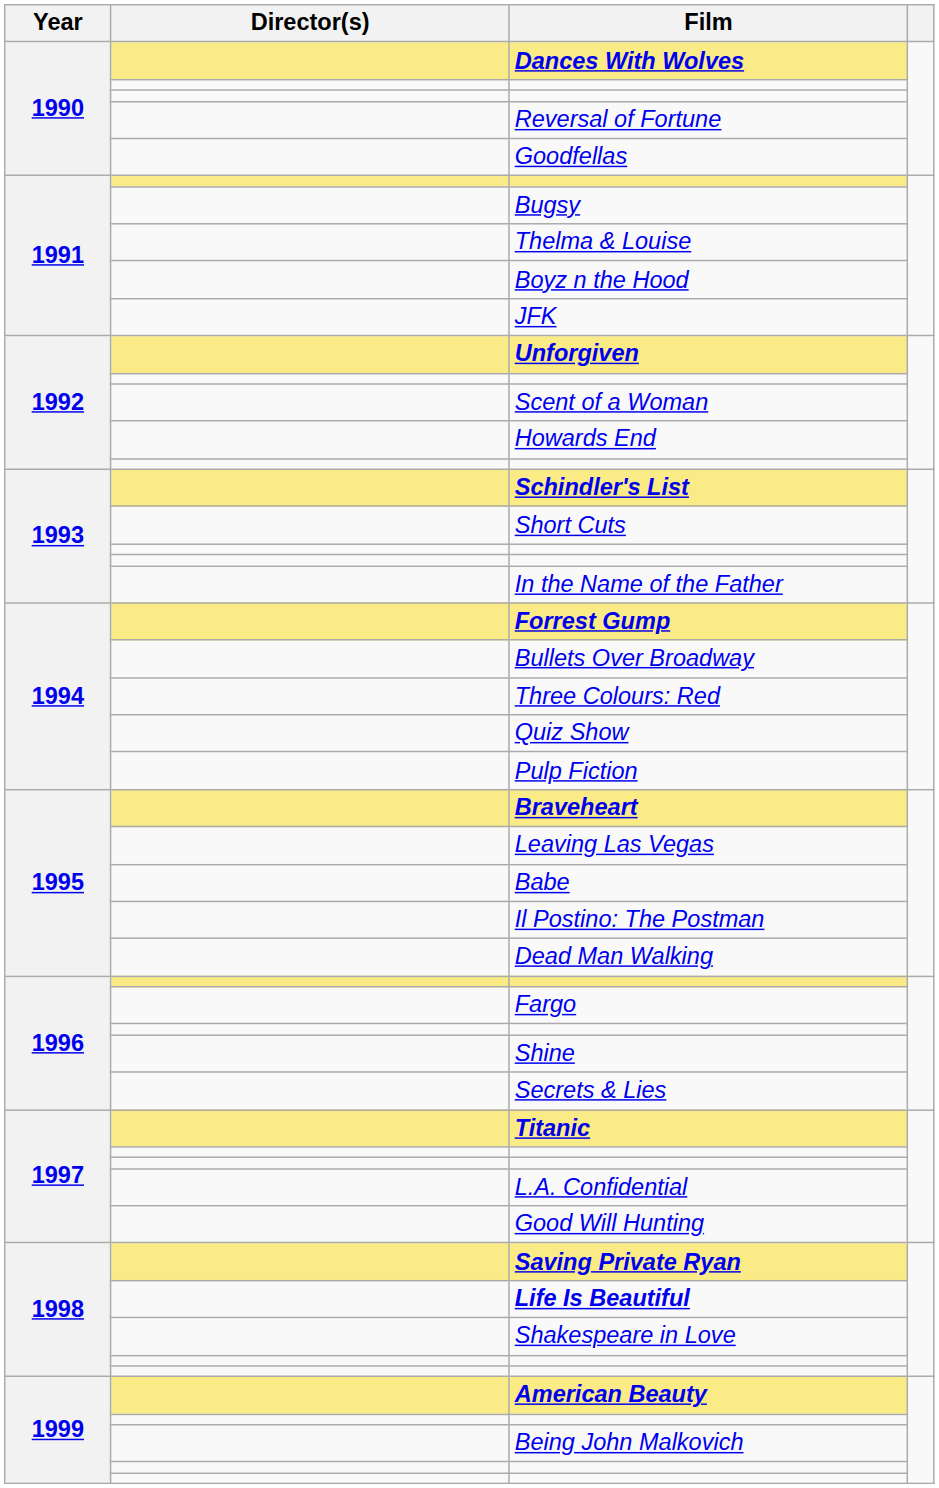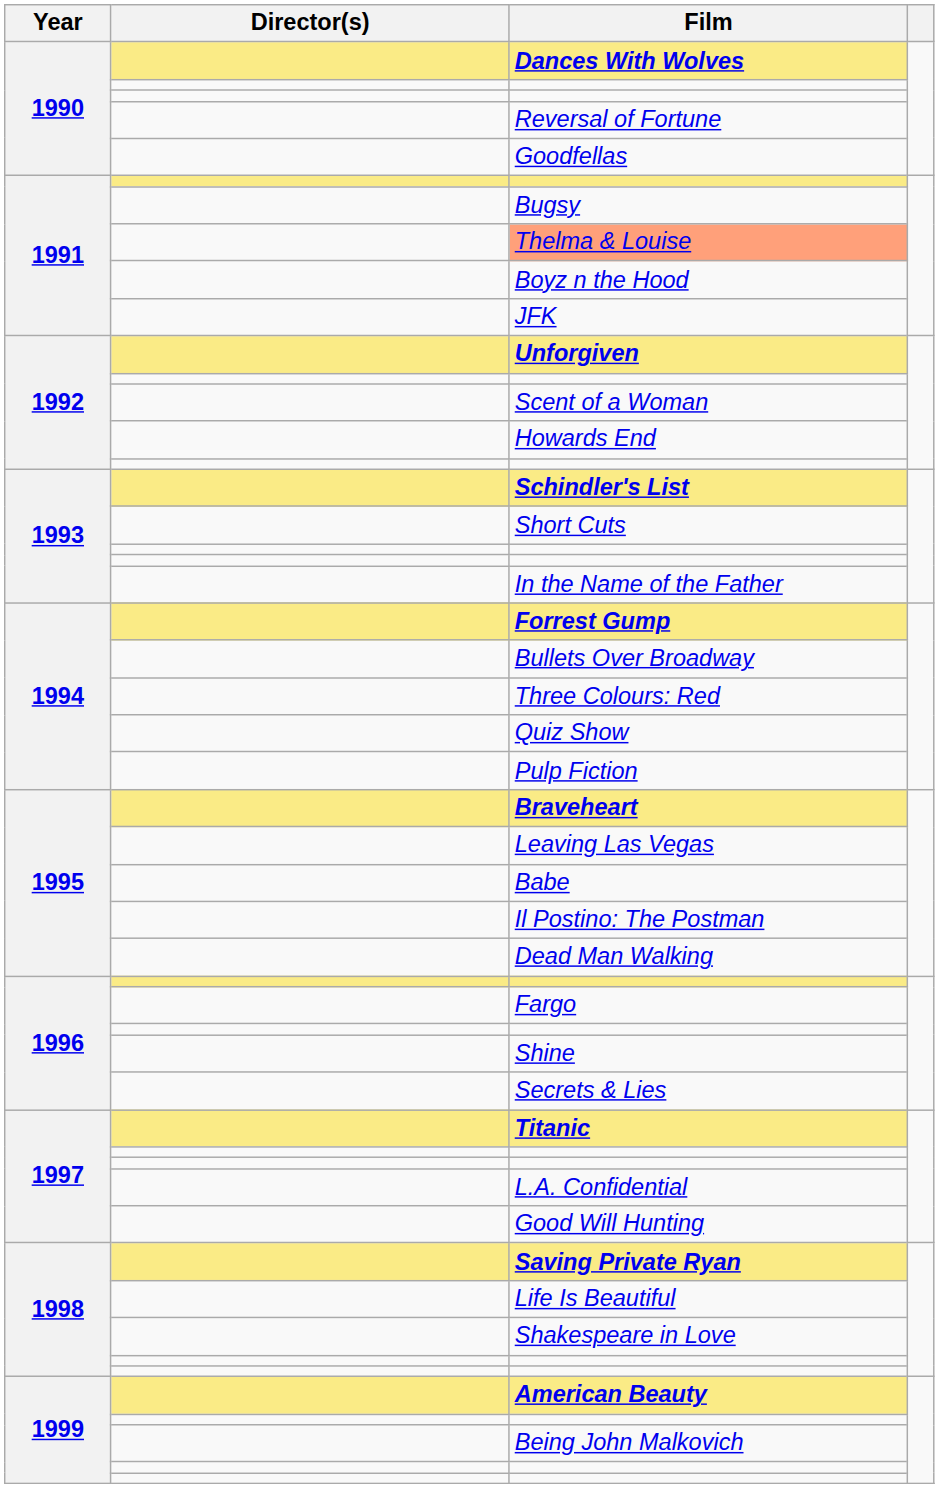(603, 242) no background -> (603, 242) lightsalmon background
(602, 1298) bold -> (595, 1298) normal
